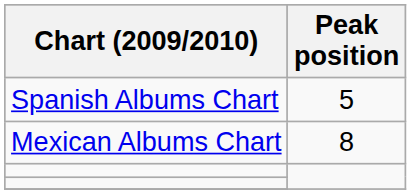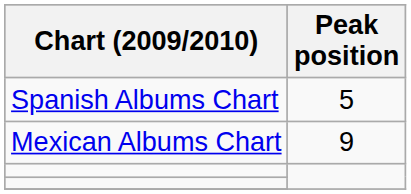(347, 142) 8 -> (347, 142) 9
